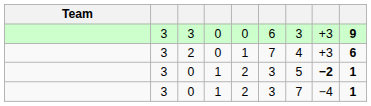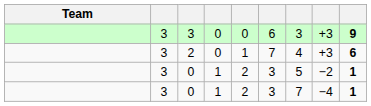(326, 72) bold -> (326, 72) normal
